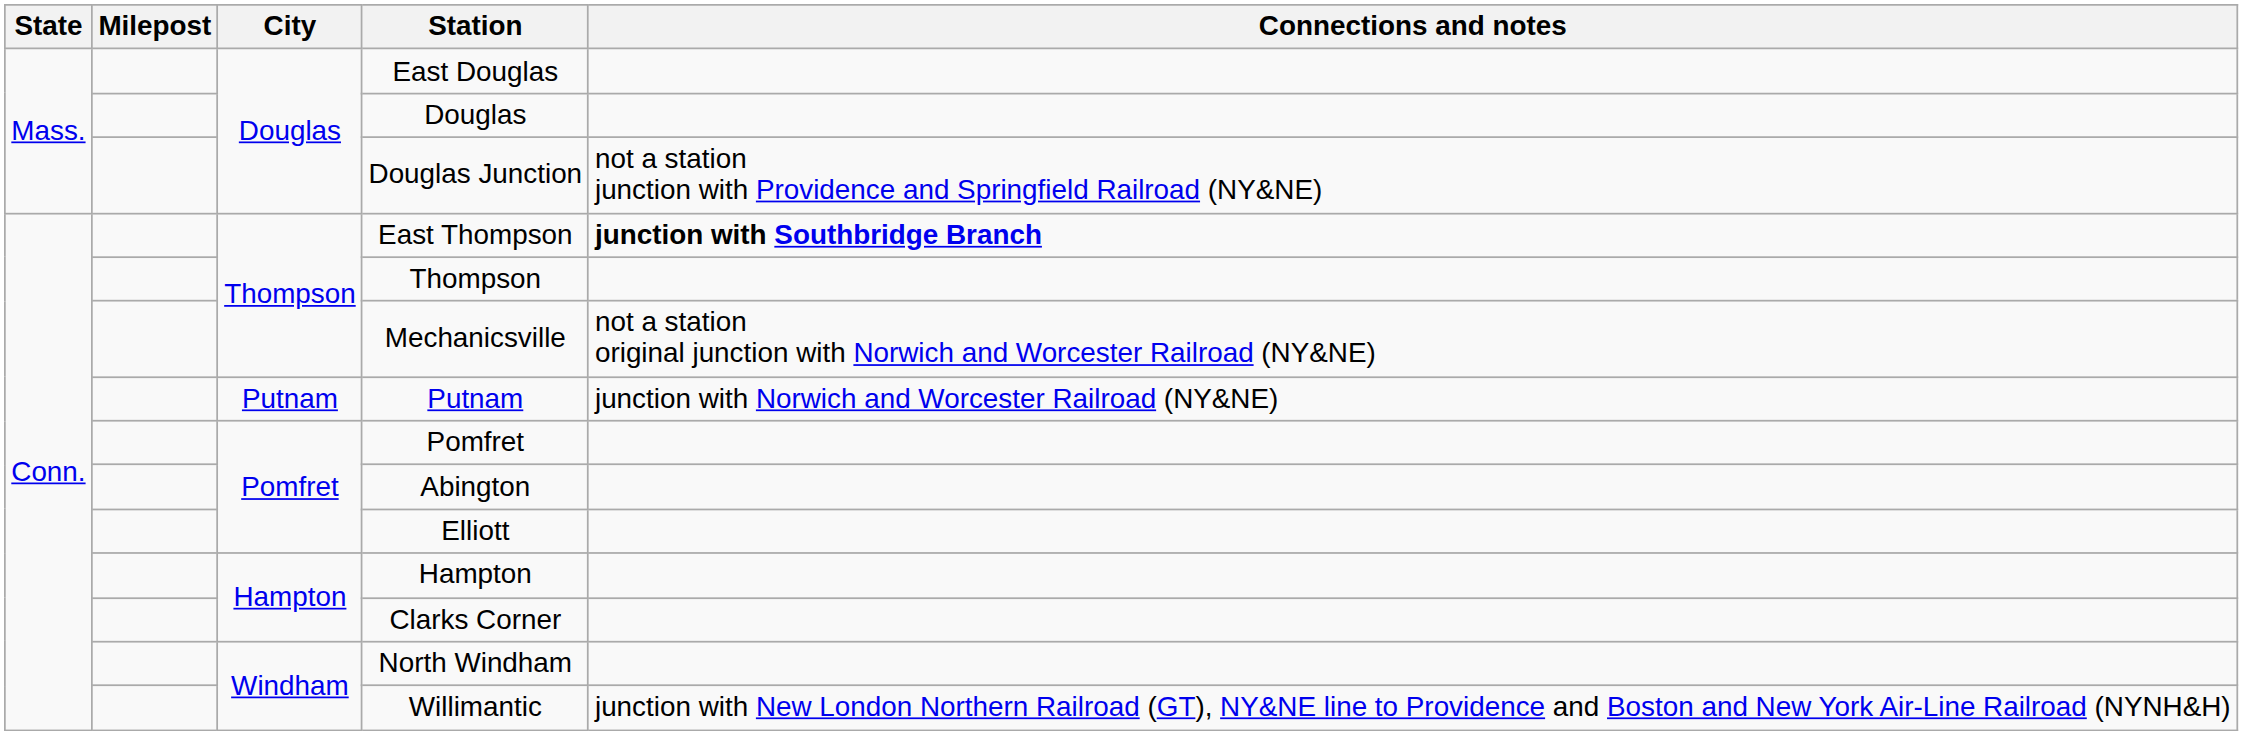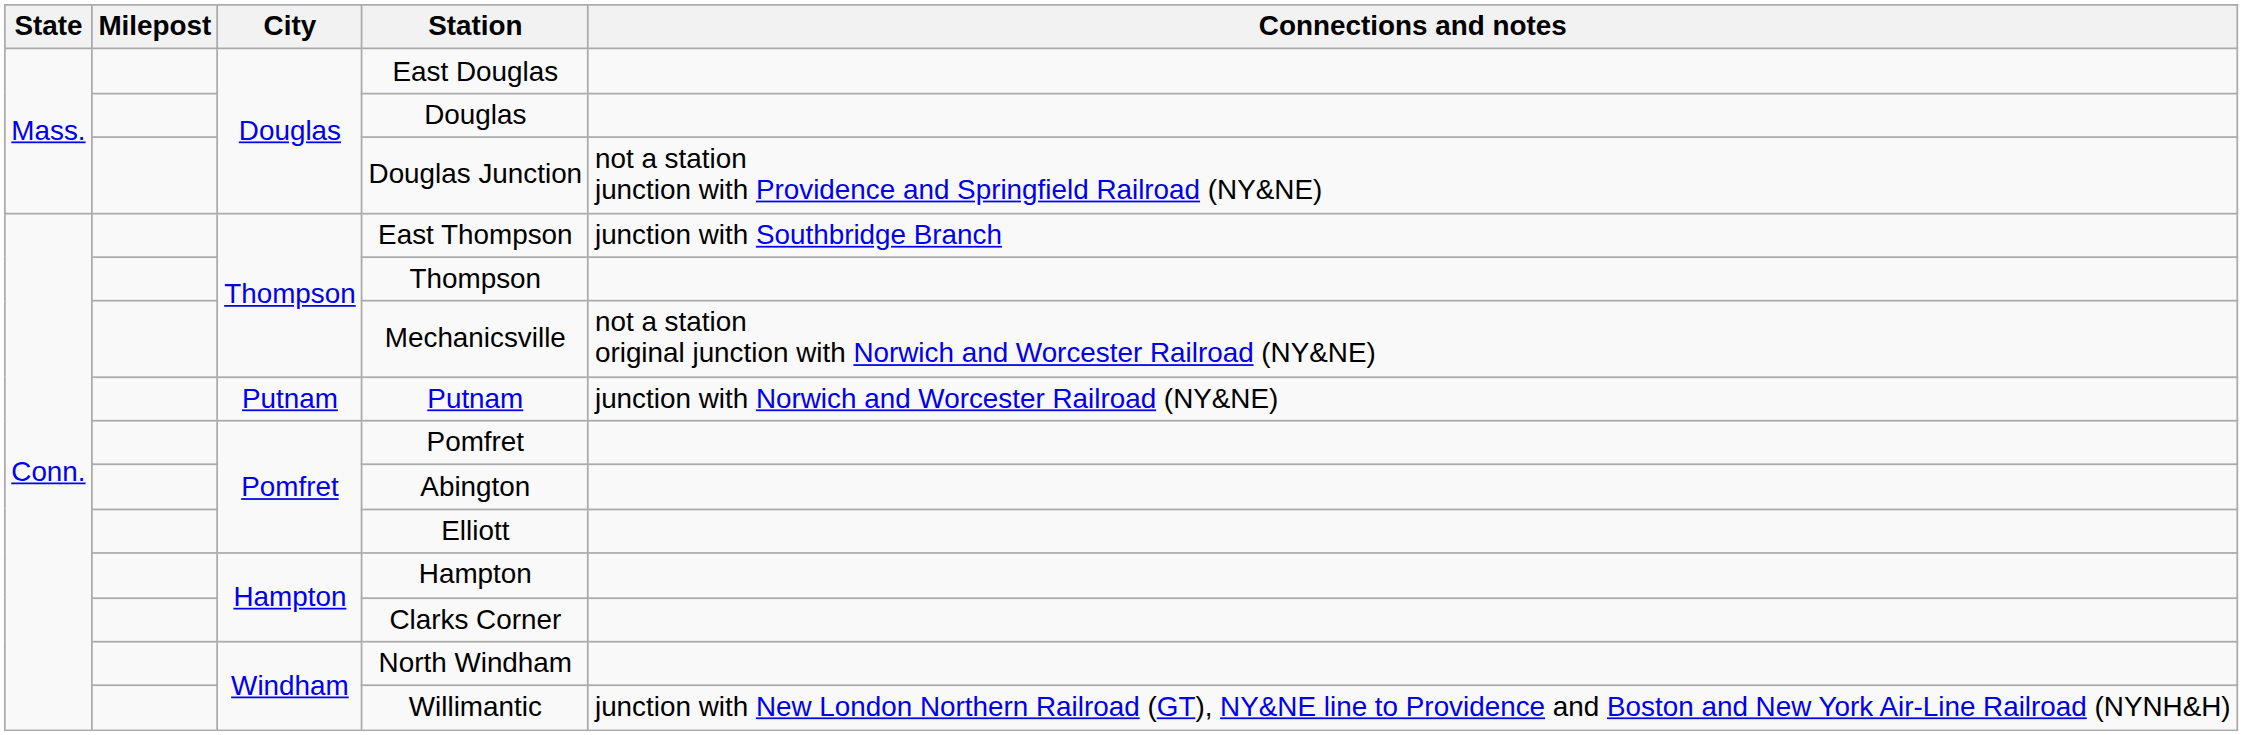(818, 234) bold -> (798, 234) normal
